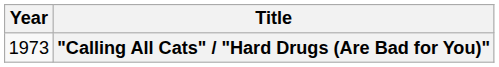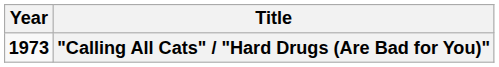(29, 47) normal -> (29, 47) bold
